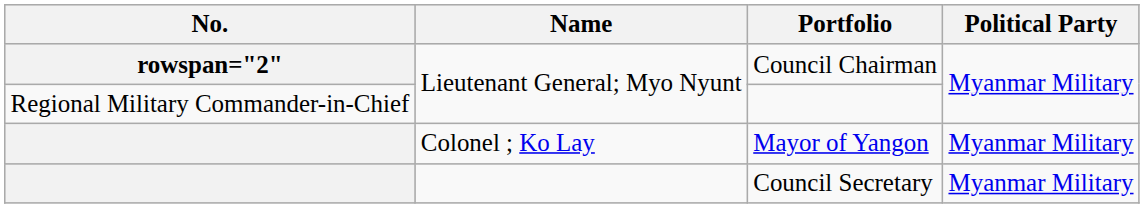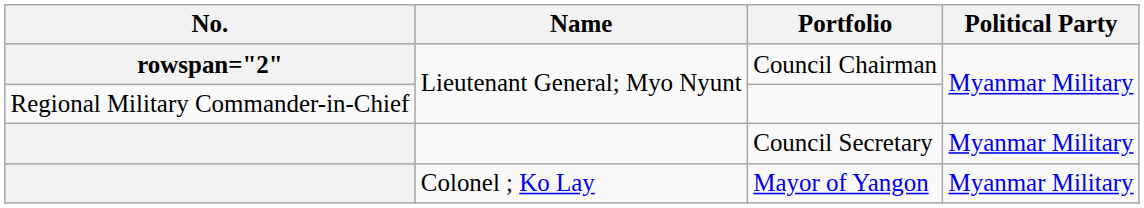rows swapped: (843, 182) <-> (841, 143)
